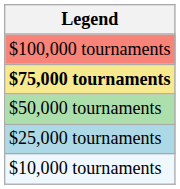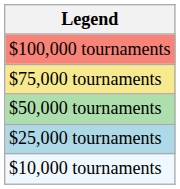(90, 78) bold -> (85, 78) normal
